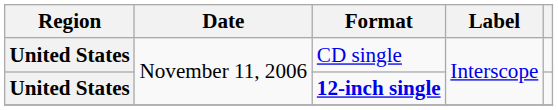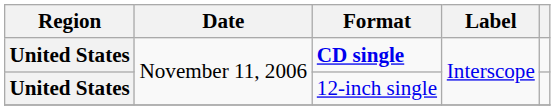(359, 54) normal -> (361, 54) bold
(379, 88) bold -> (377, 88) normal
